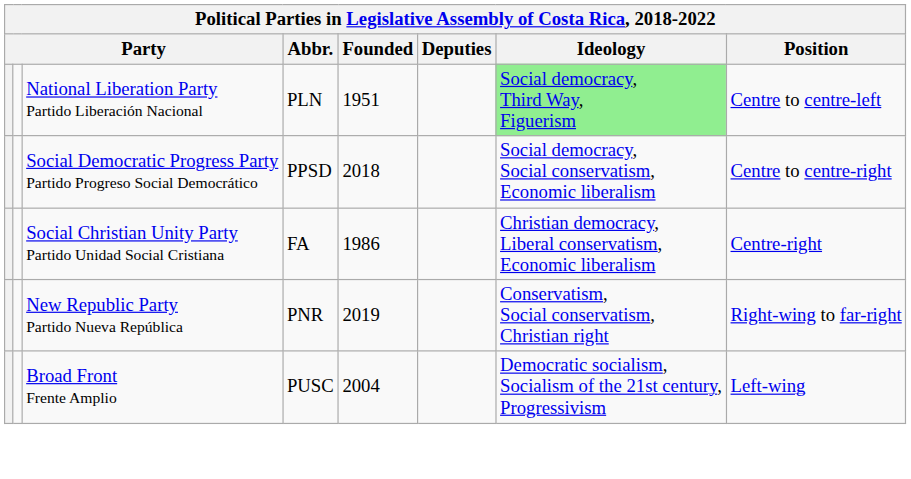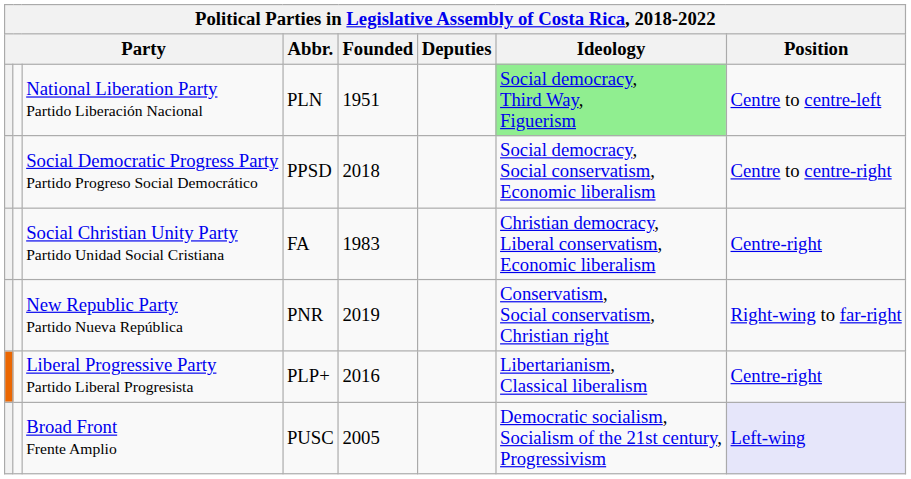(361, 243) 1986 -> (361, 243) 1983
+ row: (121, 376)
(361, 387) 2004 -> (361, 437) 2005
(768, 387) no background -> (768, 437) lavender background
